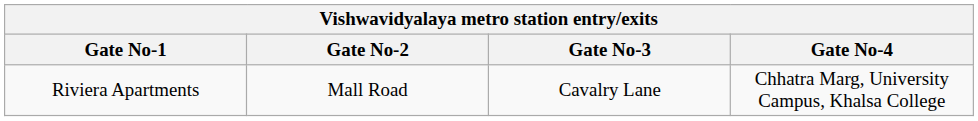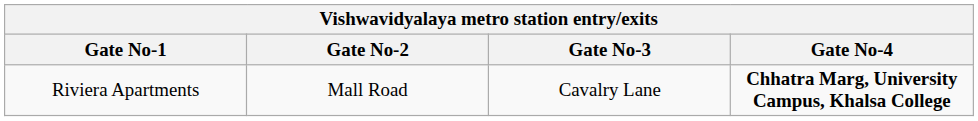(852, 89) normal -> (852, 89) bold
